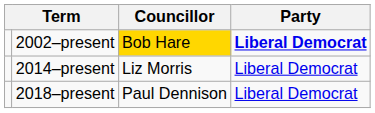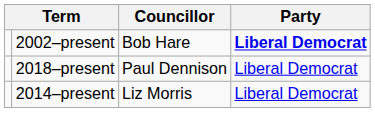(156, 42) gold background -> (156, 42) no background
rows swapped: (65, 68) <-> (65, 94)
